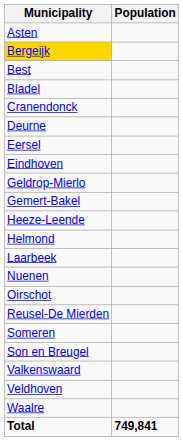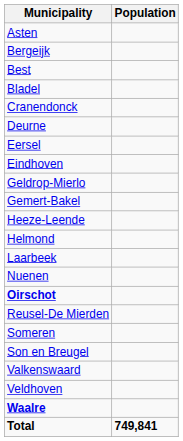(28, 51) gold background -> (28, 51) no background
(29, 295) normal -> (31, 295) bold
(26, 408) normal -> (26, 408) bold
